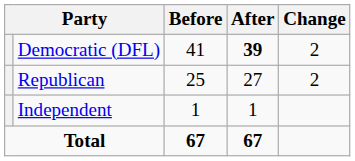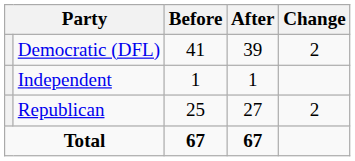(253, 49) bold -> (253, 49) normal
rows swapped: (61, 79) <-> (65, 110)
